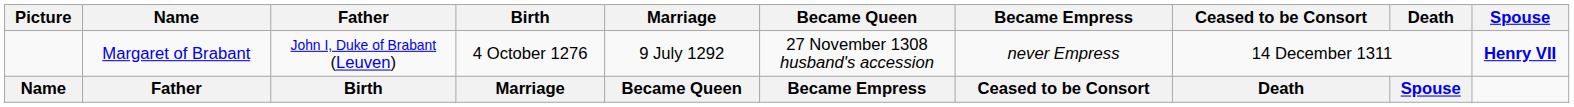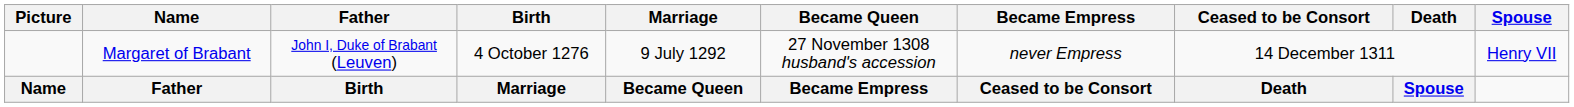(1520, 53) bold -> (1522, 53) normal
